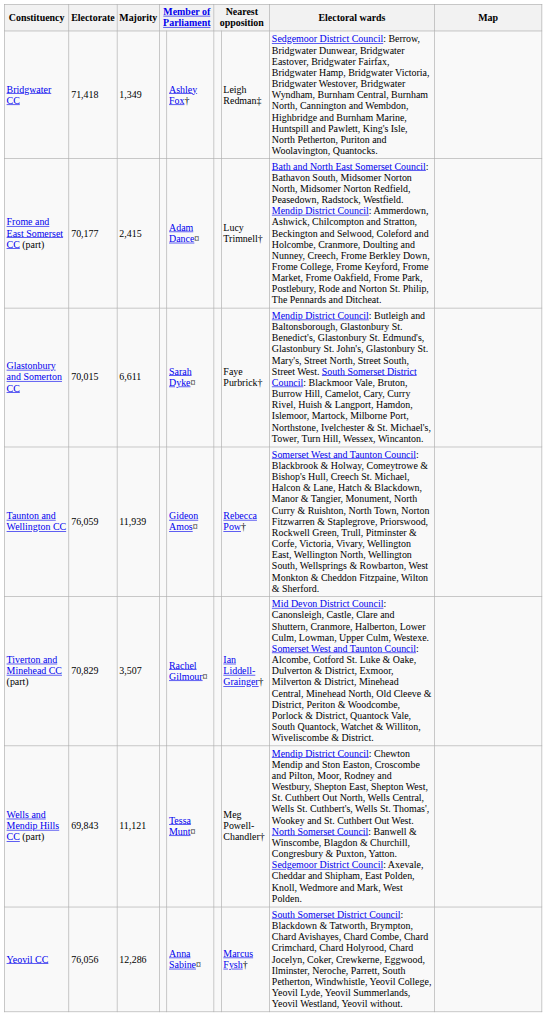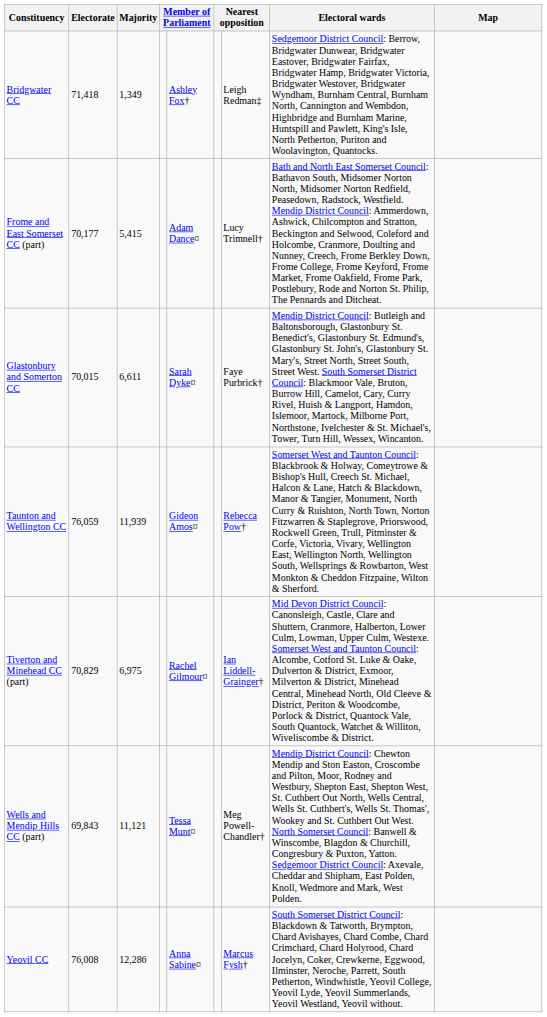(130, 233) 2,415 -> (130, 233) 5,415
(130, 671) 3,507 -> (130, 671) 6,975
(85, 959) 76,056 -> (85, 959) 76,008
